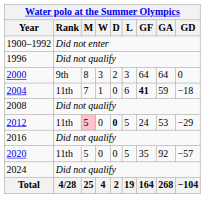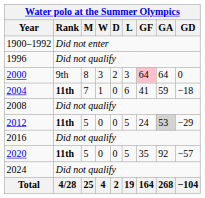(144, 75) no background -> (144, 75) pink background
(64, 91) normal -> (65, 91) bold
(144, 91) bold -> (144, 91) normal
(64, 122) normal -> (65, 122) bold
(86, 122) pink background -> (86, 122) no background
(115, 122) bold -> (115, 122) normal
(163, 122) no background -> (163, 122) lightgrey background
(64, 153) normal -> (65, 153) bold
